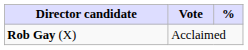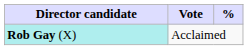(42, 34) no background -> (42, 34) paleturquoise background
